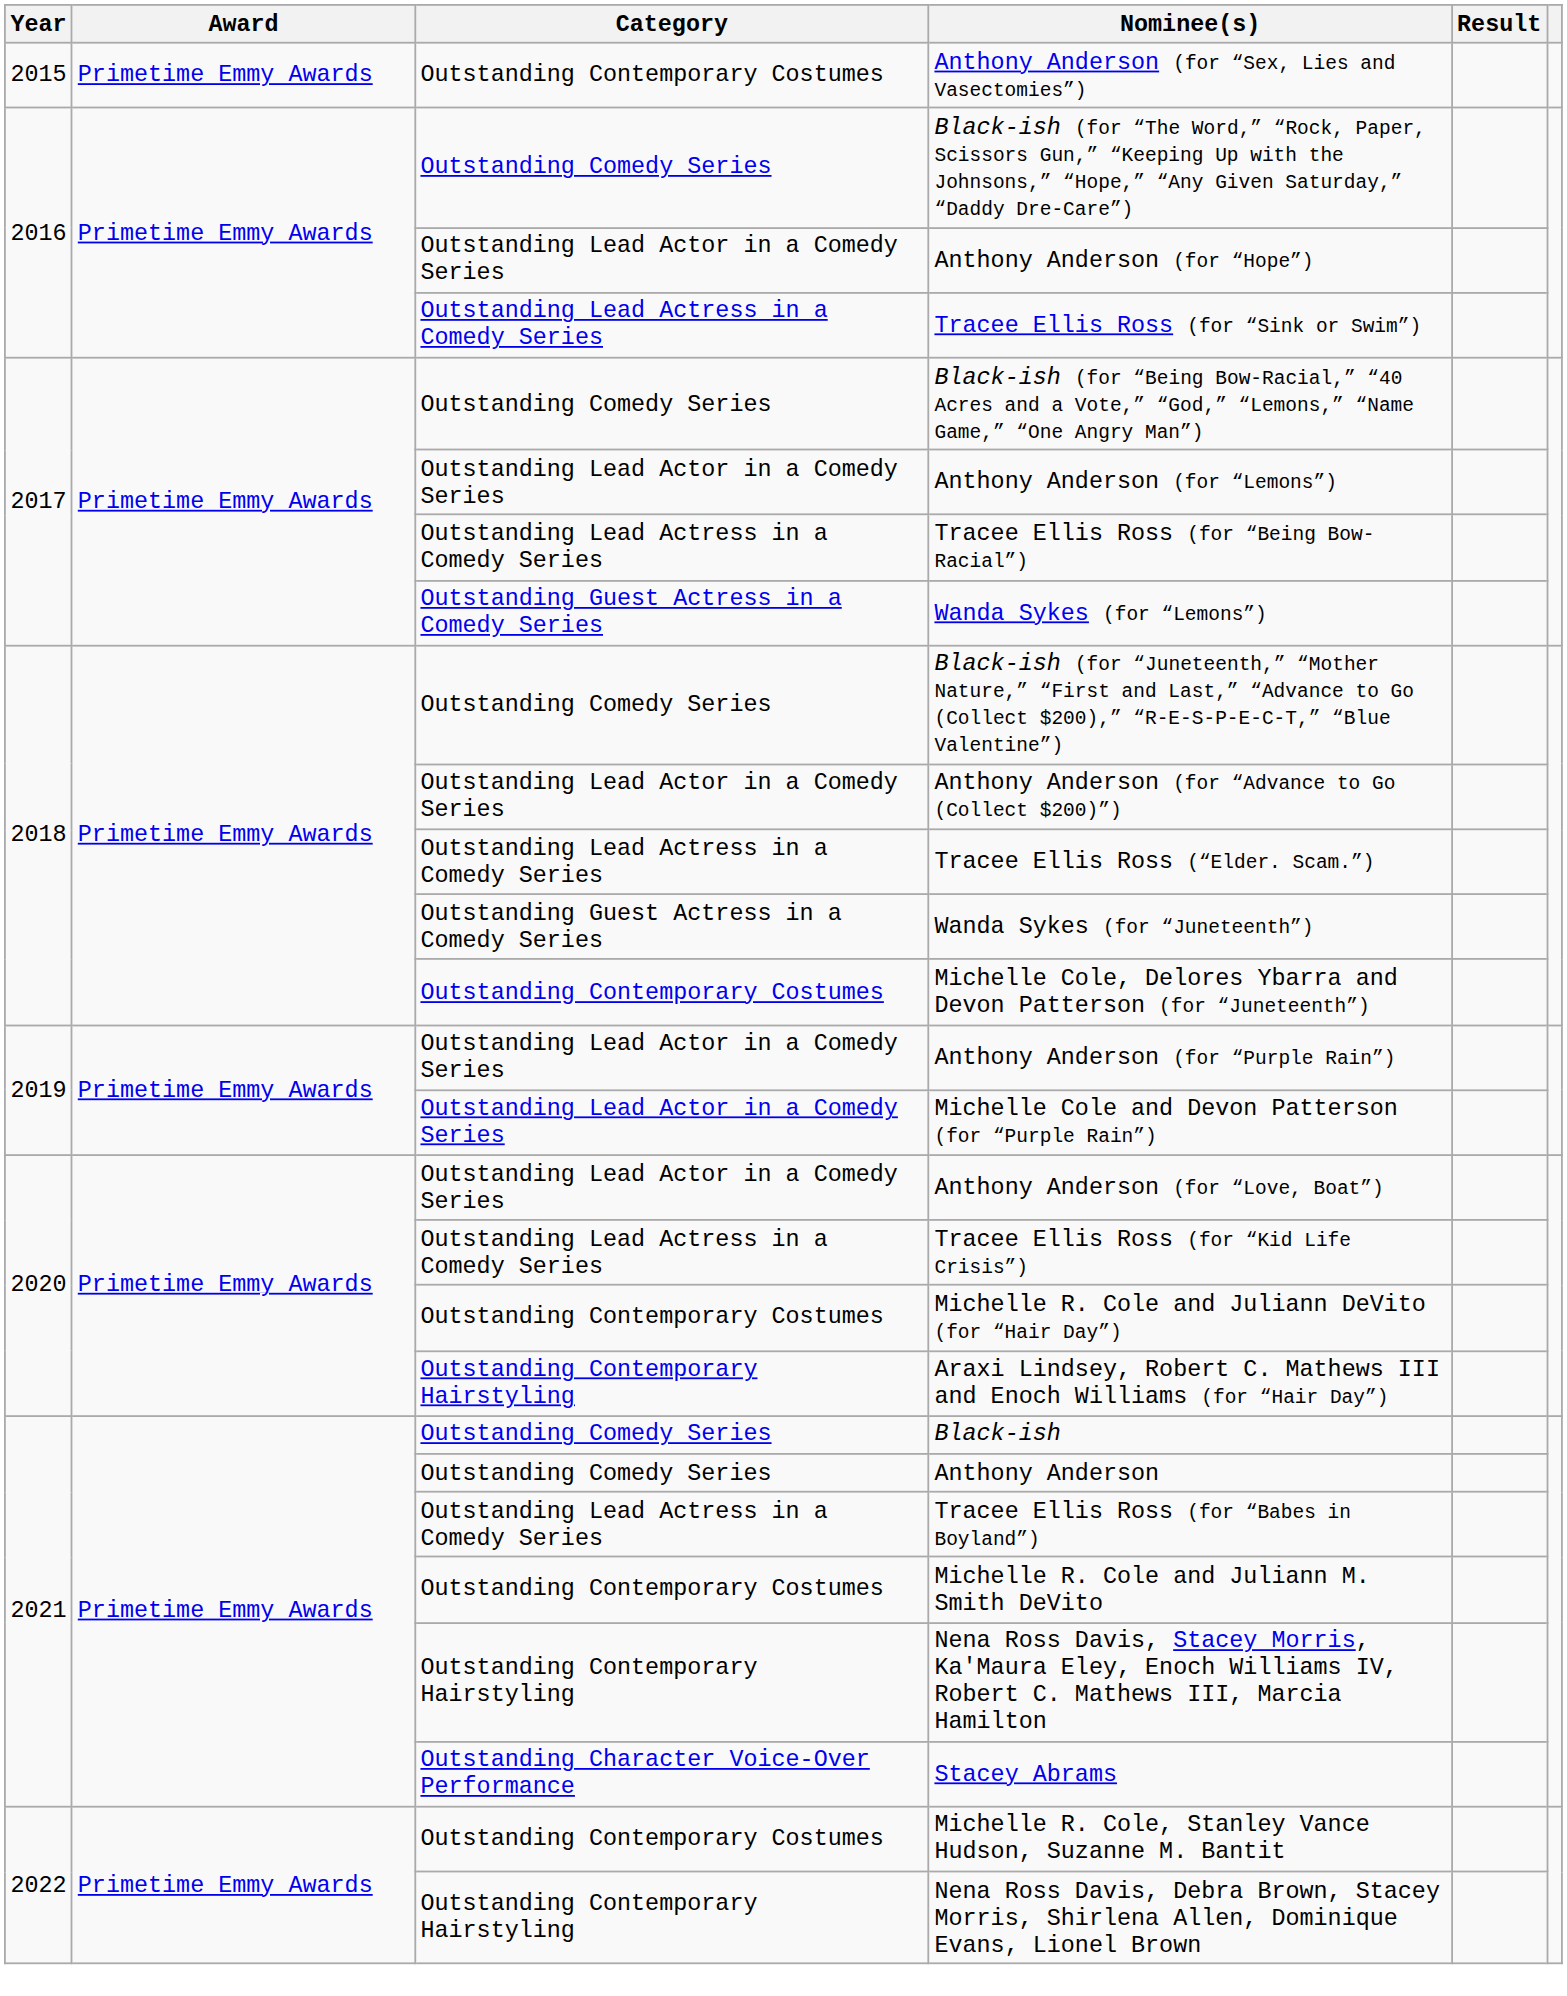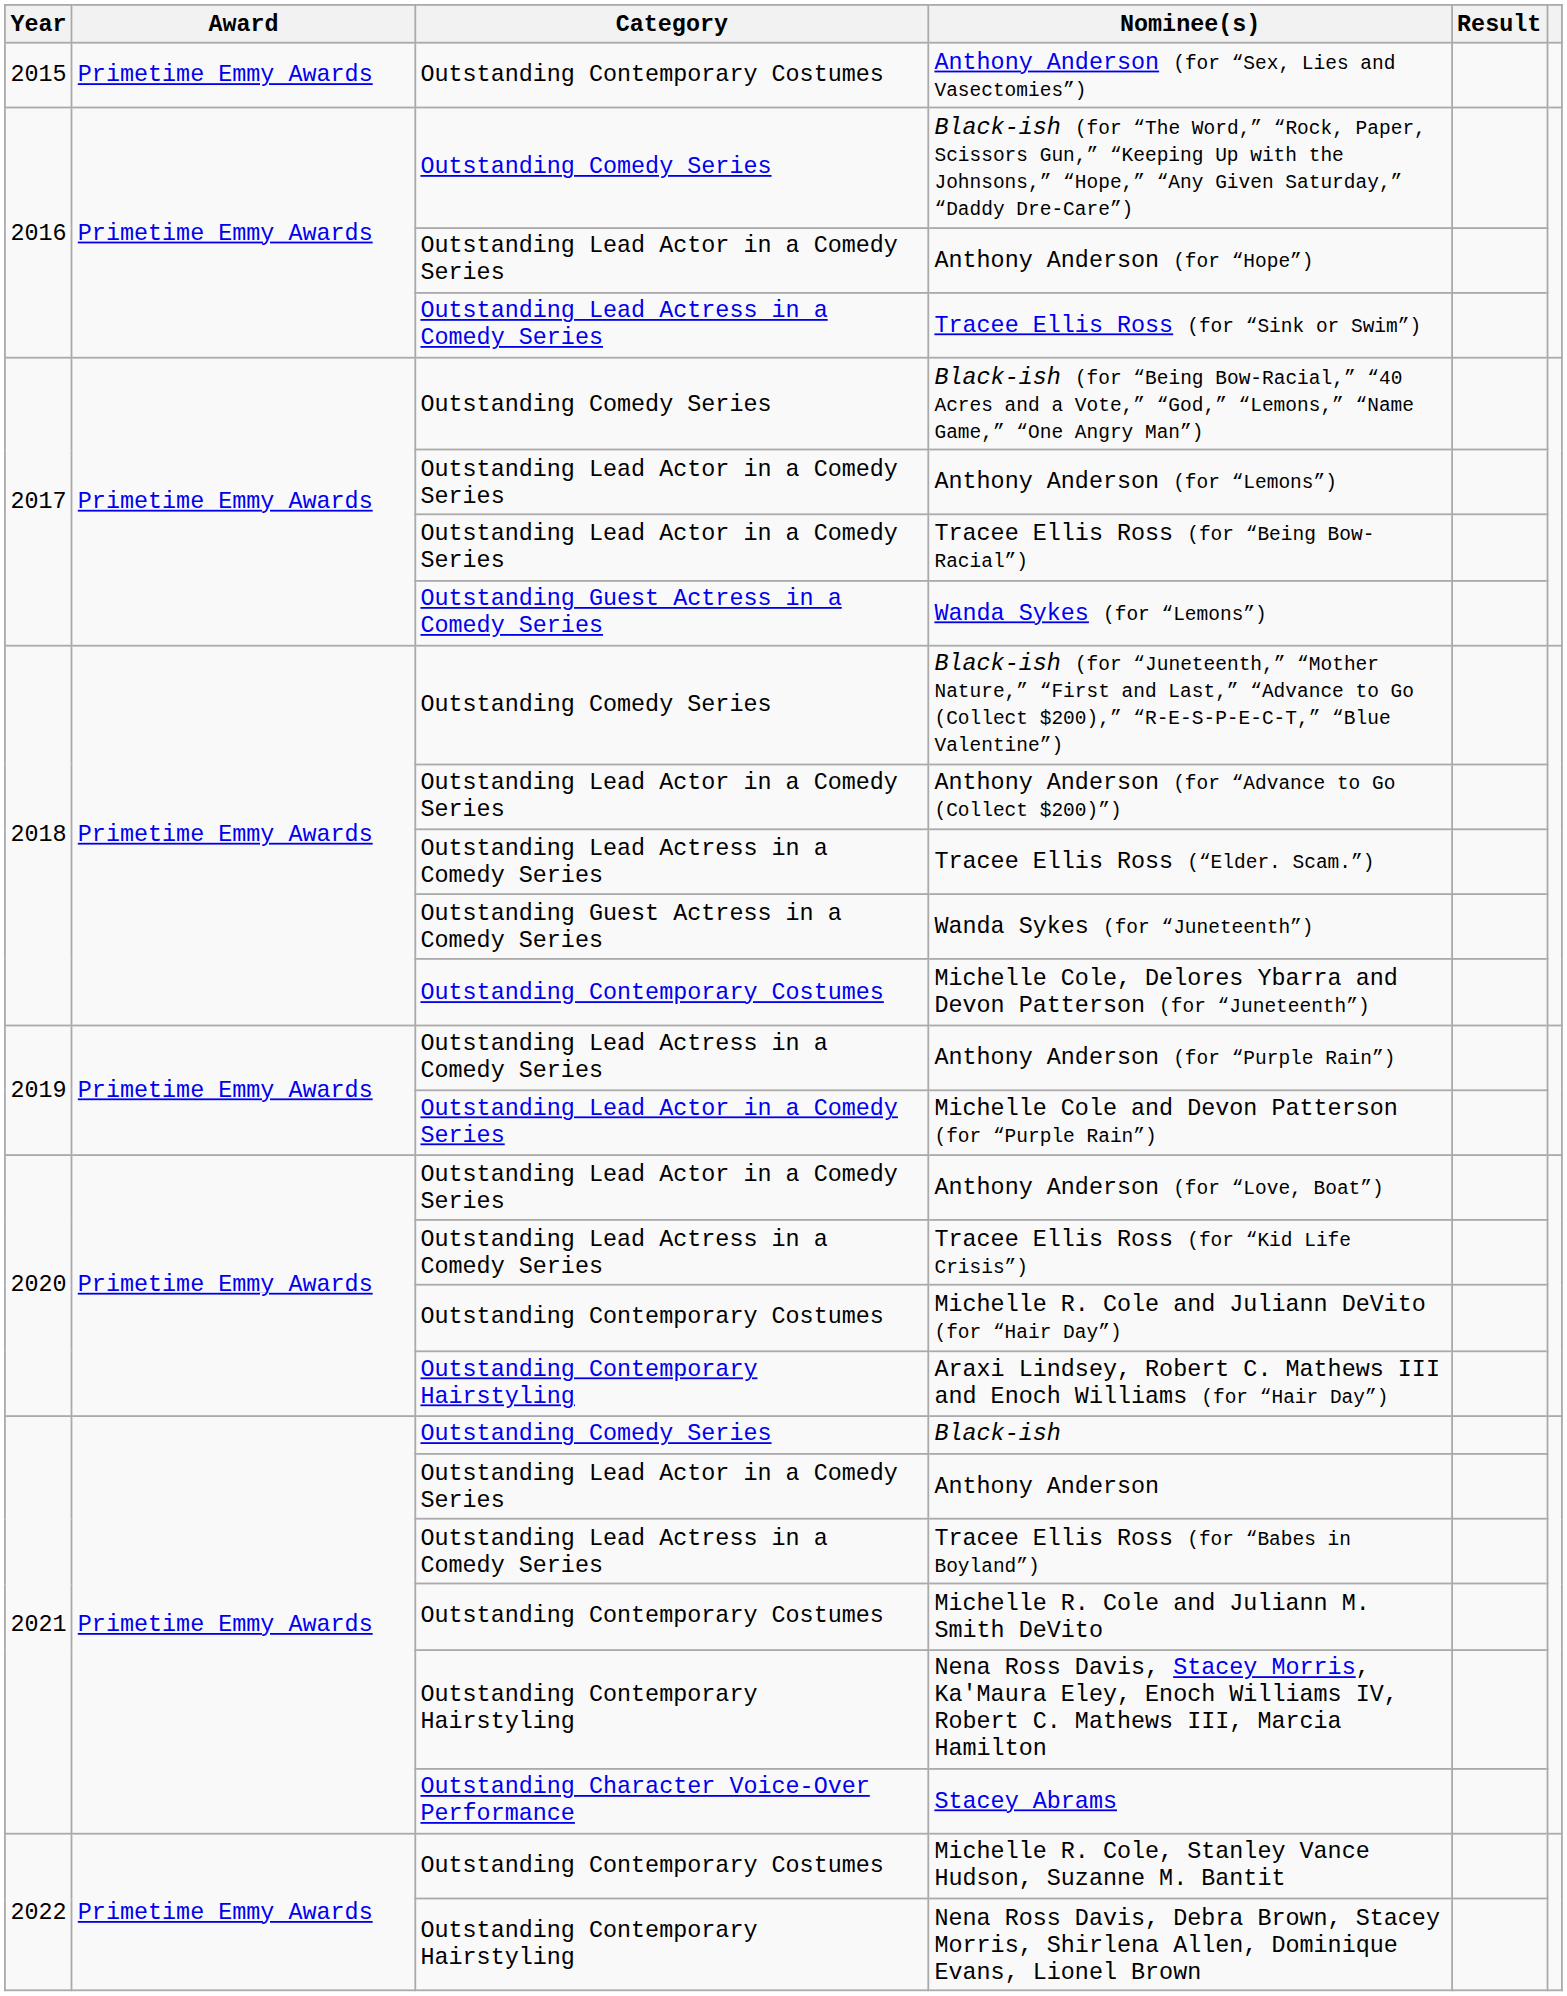(624, 547) Outstanding Lead Actress in a Comedy Series -> (659, 547) Outstanding Lead Actor in a Comedy Series
(659, 1057) Outstanding Lead Actor in a Comedy Series -> (624, 1057) Outstanding Lead Actress in a Comedy Series
(596, 1473) Outstanding Comedy Series -> (659, 1486) Outstanding Lead Actor in a Comedy Series
